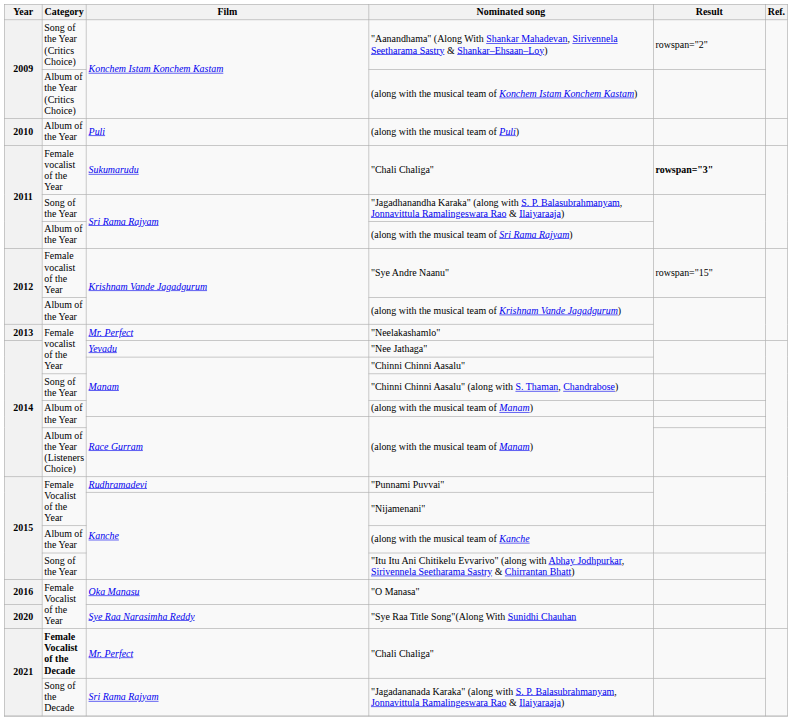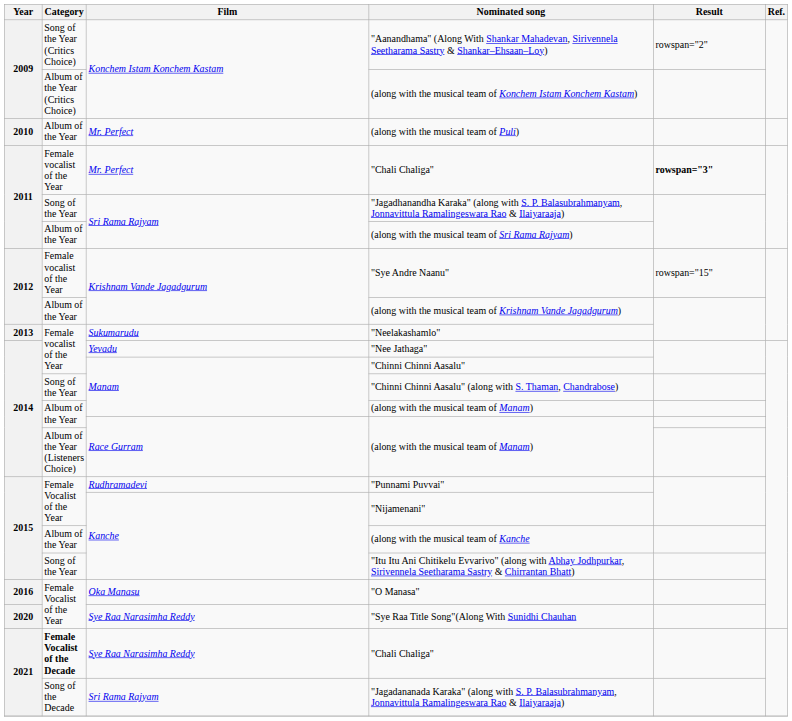(97, 132) Puli -> (111, 132) Mr. Perfect
(114, 170) Sukumarudu -> (111, 170) Mr. Perfect
(111, 332) Mr. Perfect -> (114, 332) Sukumarudu
(111, 653) Mr. Perfect -> (142, 653) Sye Raa Narasimha Reddy
